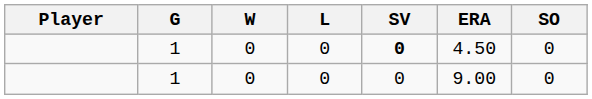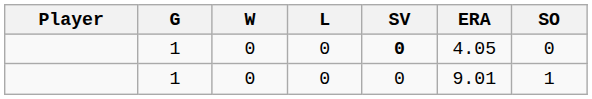(474, 49) 4.50 -> (474, 49) 4.05
(474, 79) 9.00 -> (474, 79) 9.01
(549, 79) 0 -> (549, 79) 1
